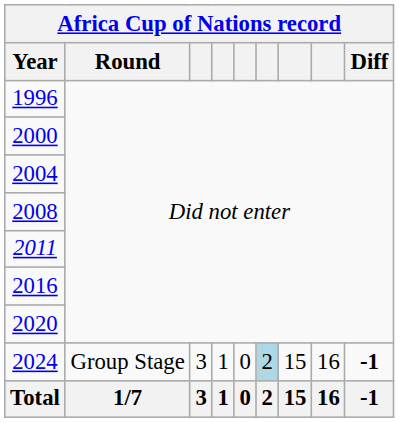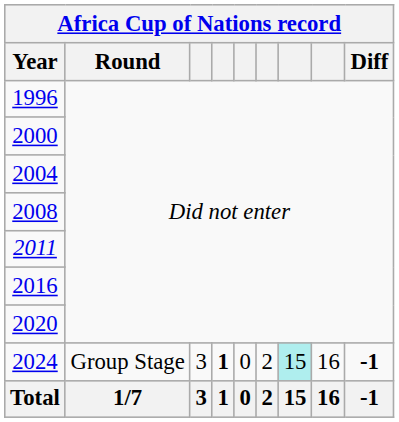(223, 361) normal -> (223, 361) bold
(267, 361) lightblue background -> (267, 361) no background
(295, 361) no background -> (295, 361) paleturquoise background
